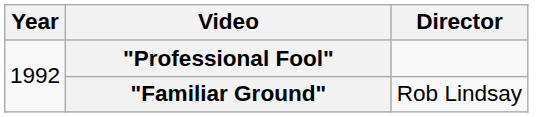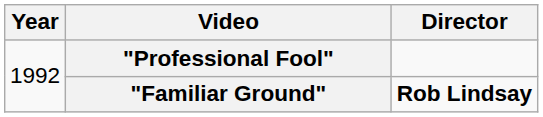(459, 93) normal -> (464, 93) bold
